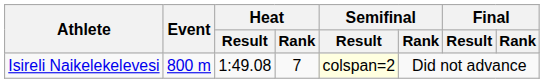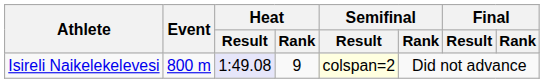(245, 66) no background -> (245, 66) lavender background
(297, 66) 7 -> (297, 66) 9
